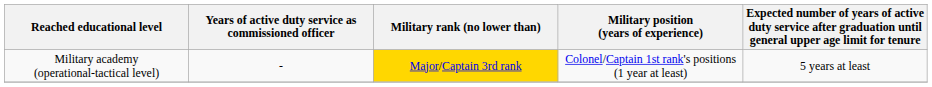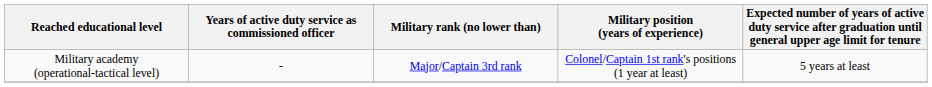(466, 65) gold background -> (466, 65) no background
